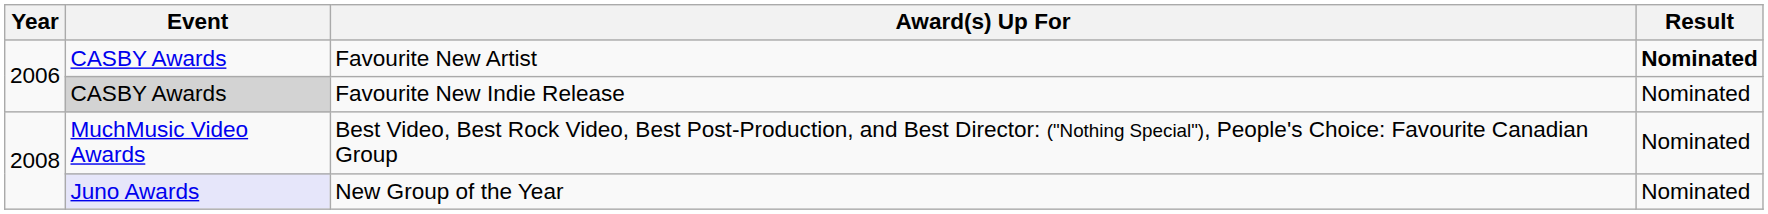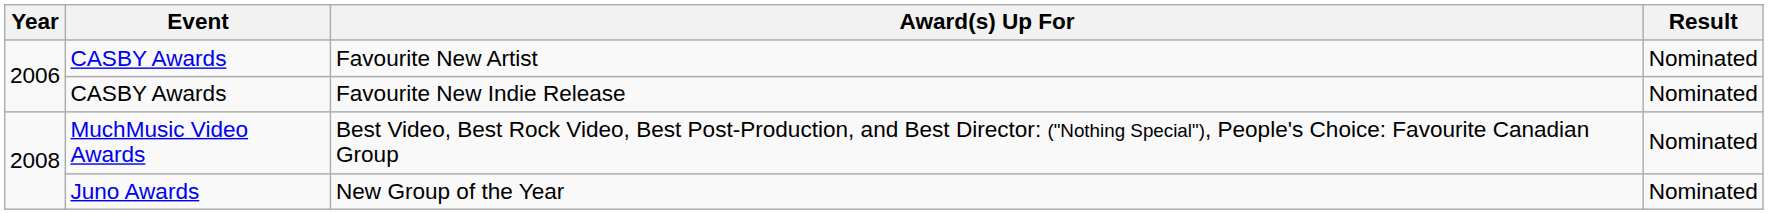(1699, 58) bold -> (1703, 58) normal
(148, 93) lightgrey background -> (148, 93) no background
(135, 190) lavender background -> (135, 190) no background
